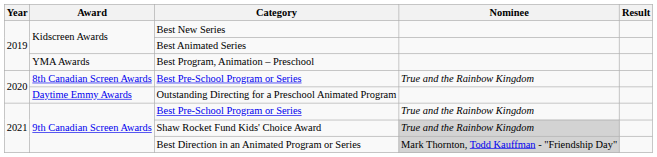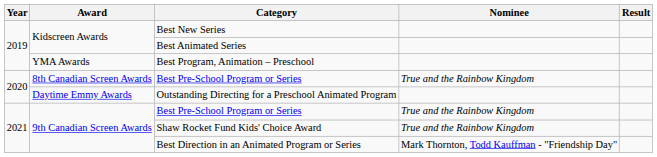(468, 128) lightgrey background -> (468, 128) no background
(509, 144) lightgrey background -> (509, 144) no background
